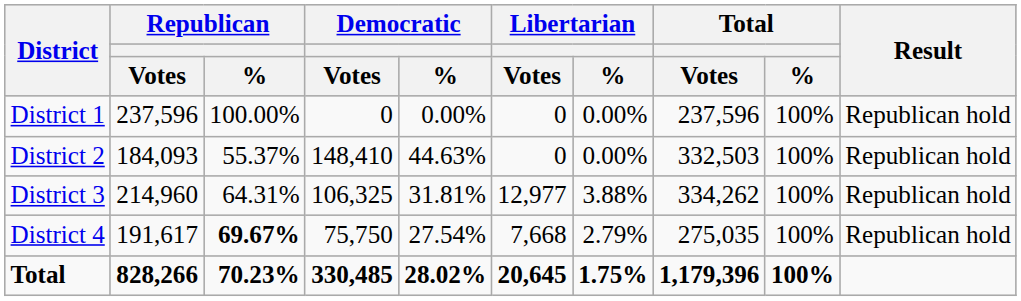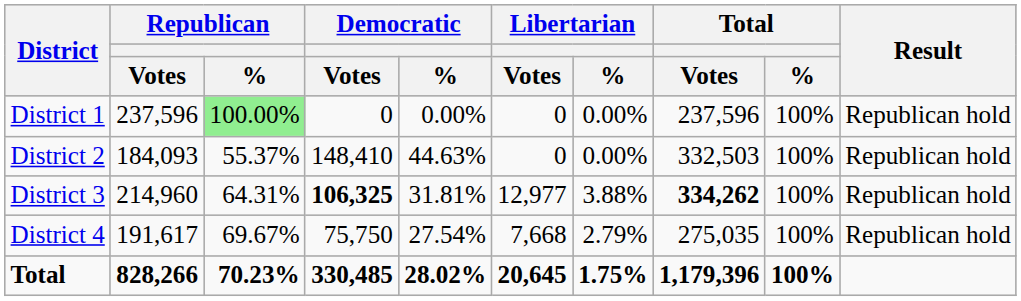(255, 115) no background -> (255, 115) lightgreen background
(352, 195) normal -> (352, 195) bold
(719, 195) normal -> (719, 195) bold
(259, 235) bold -> (261, 235) normal
